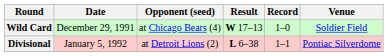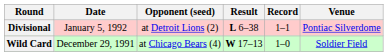rows swapped: (29, 28) <-> (29, 43)
